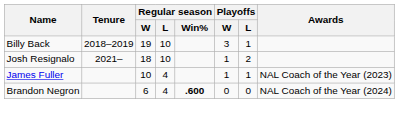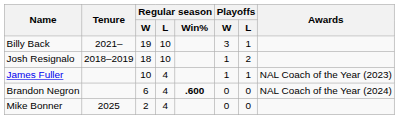(109, 43) 2018–2019 -> (109, 43) 2021–
(109, 59) 2021– -> (109, 59) 2018–2019
+ row: (34, 106)
